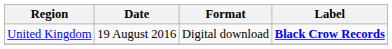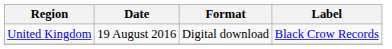(330, 34) bold -> (327, 34) normal
